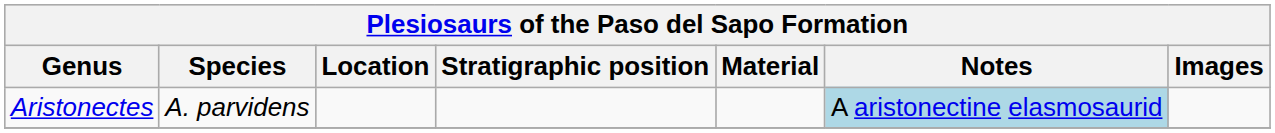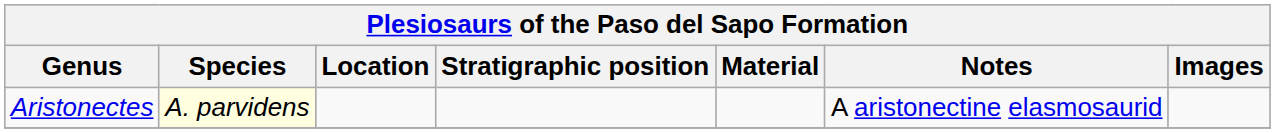(237, 107) no background -> (237, 107) lightyellow background
(997, 107) lightblue background -> (997, 107) no background
